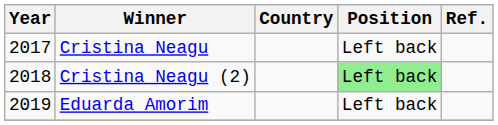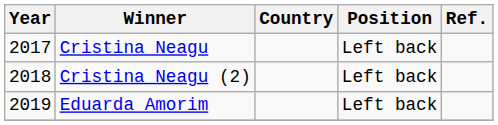(390, 77) lightgreen background -> (390, 77) no background
